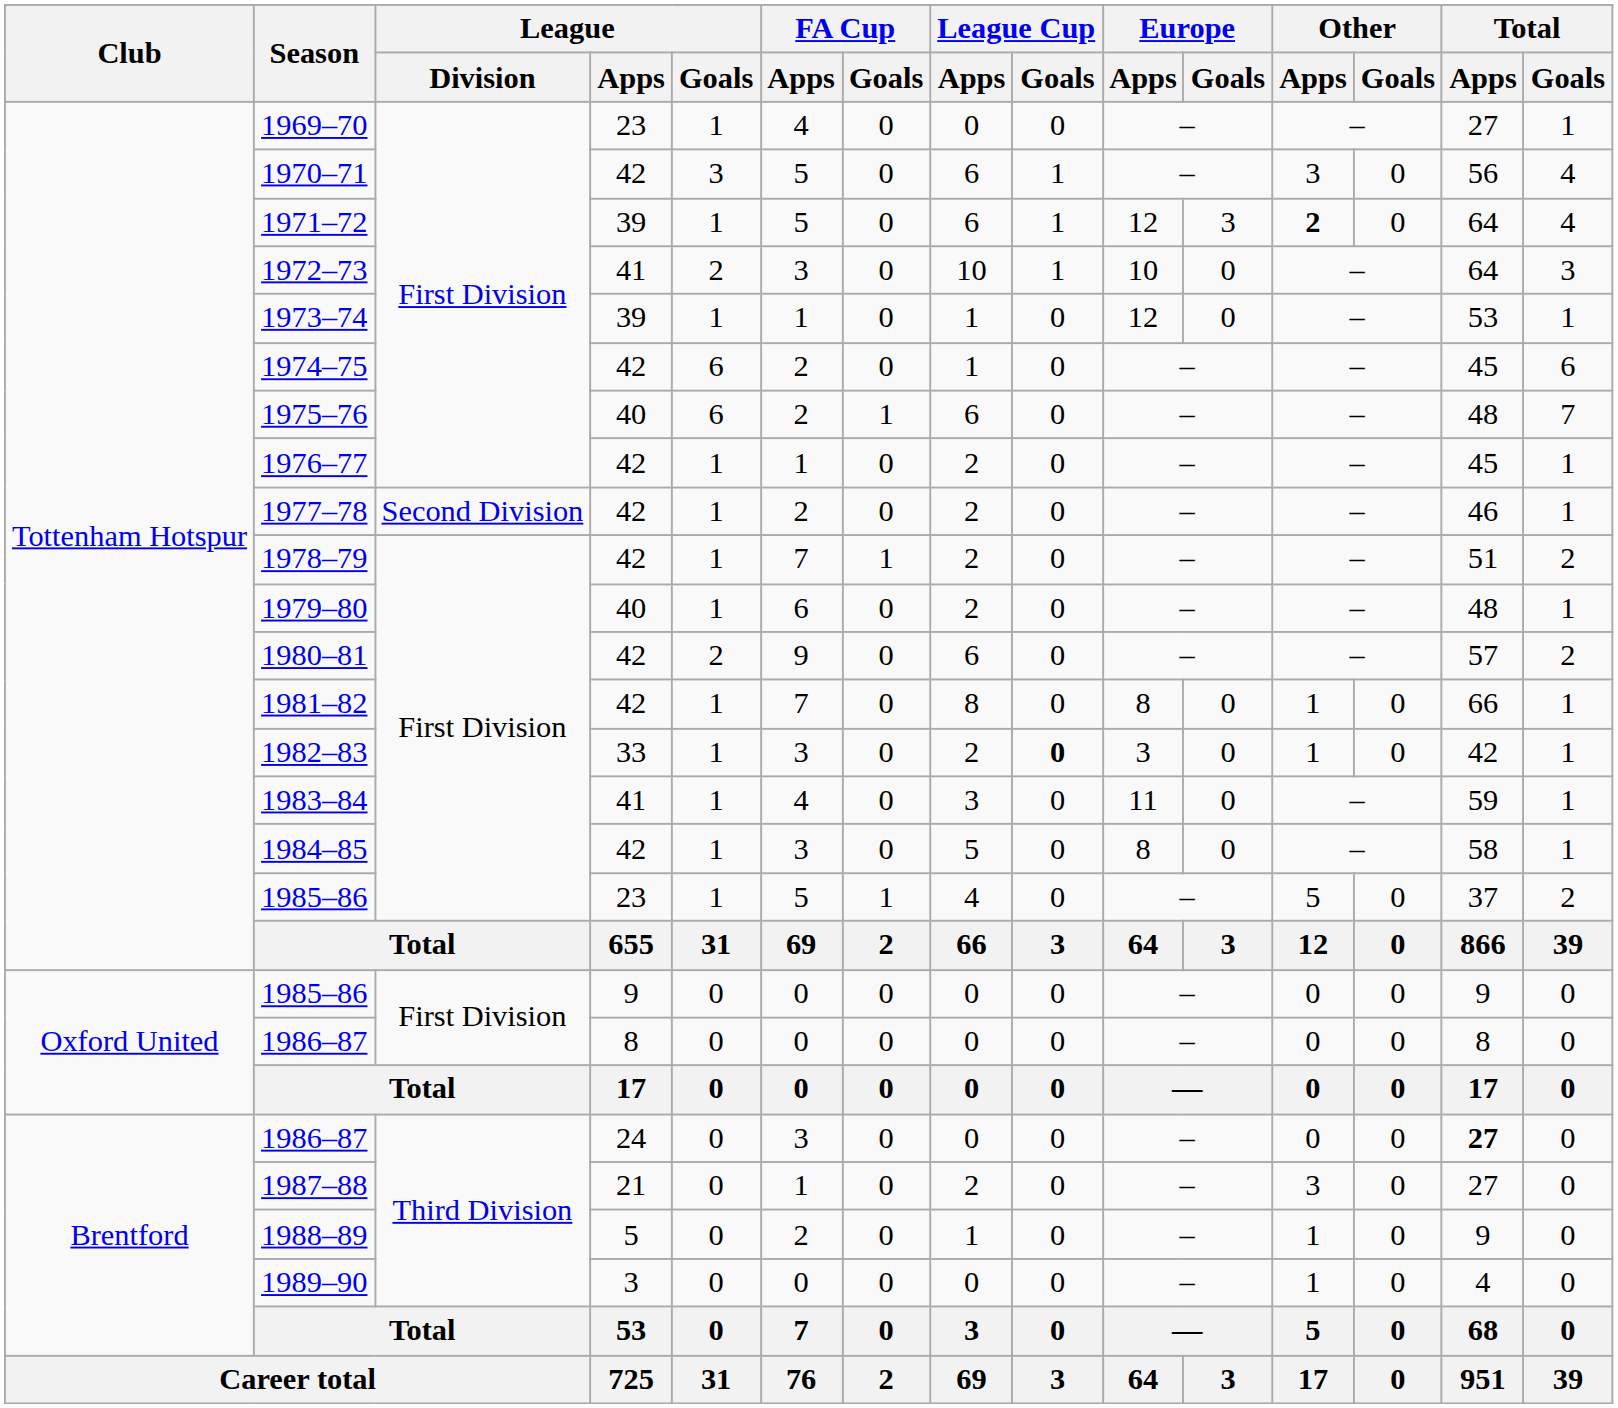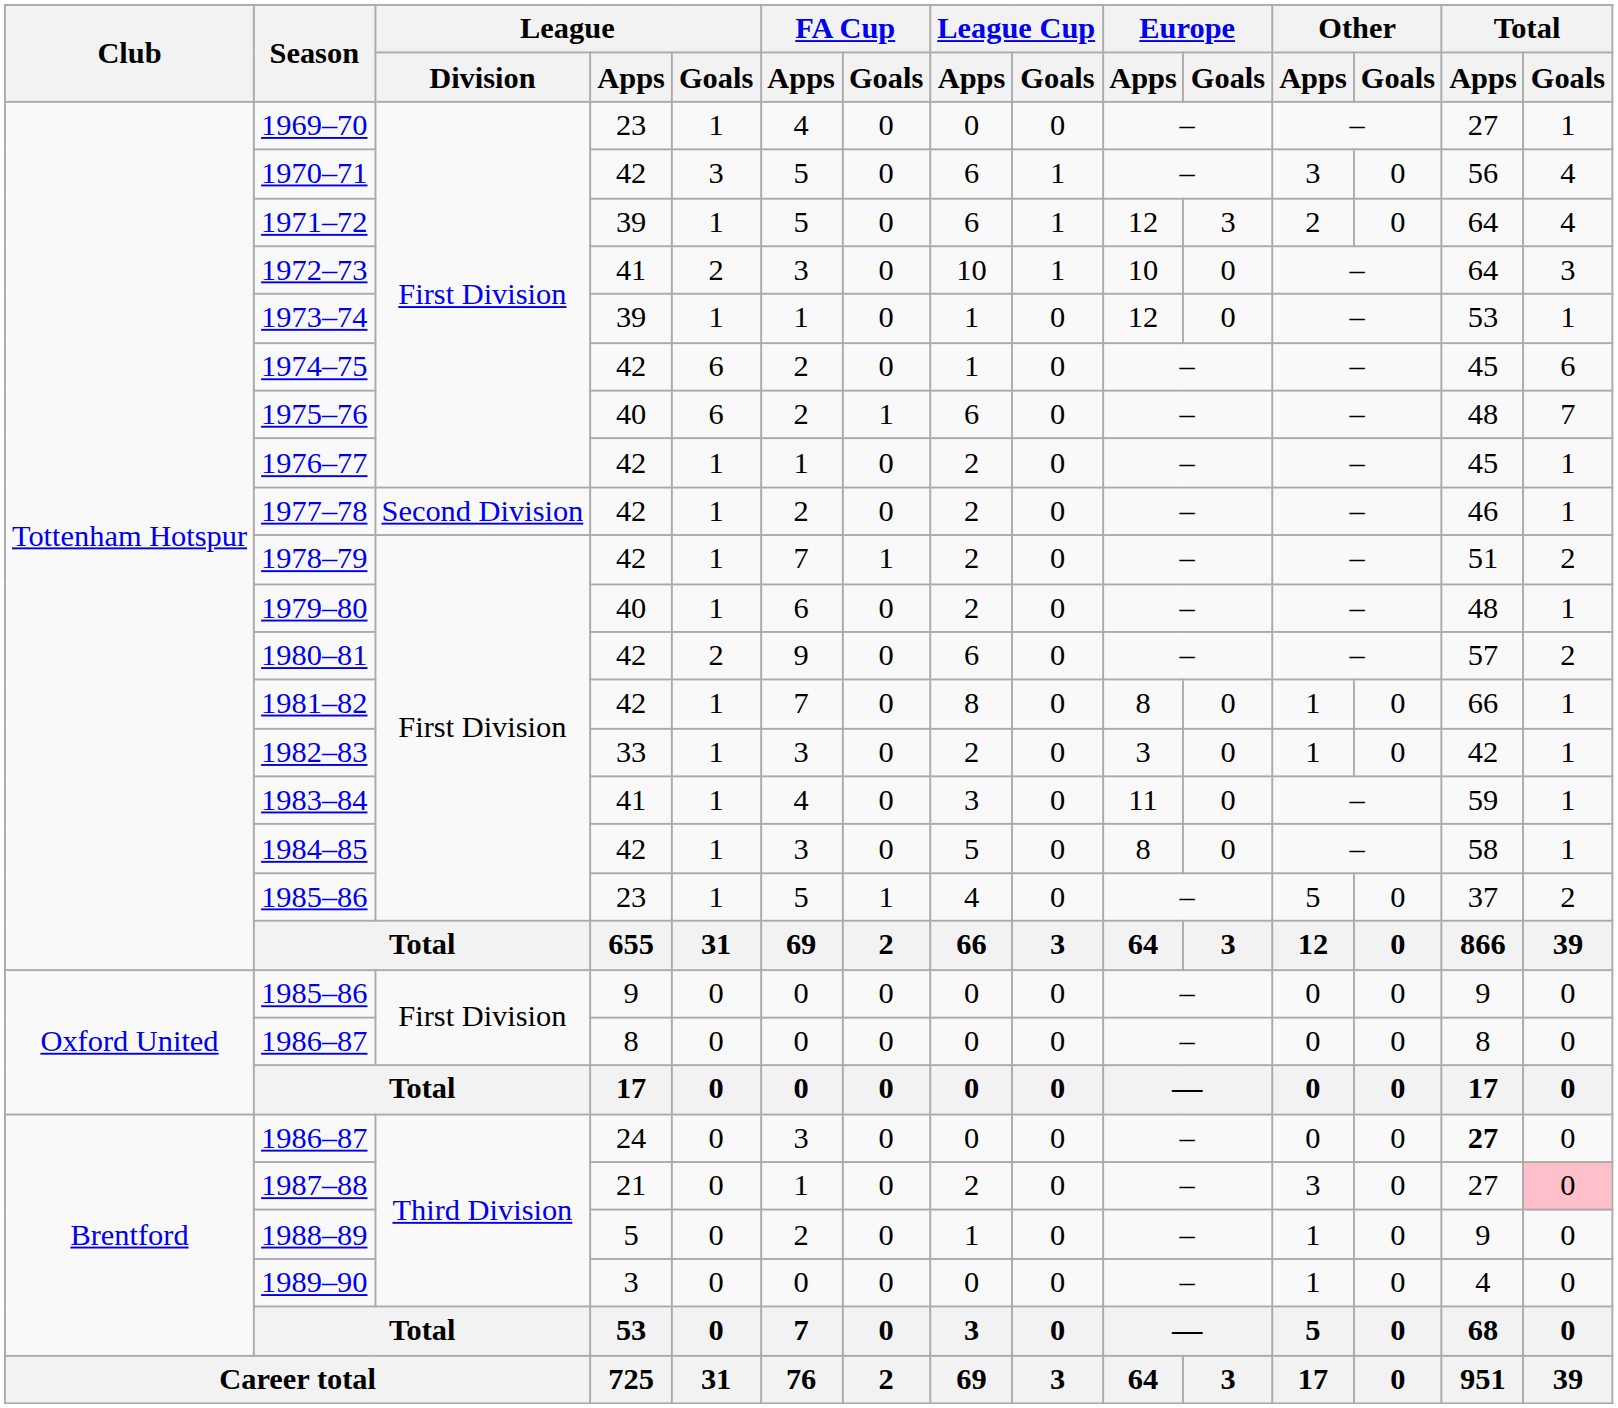(1313, 221) bold -> (1313, 221) normal
(1057, 751) bold -> (1057, 751) normal
(1568, 1185) no background -> (1568, 1185) pink background
